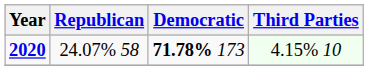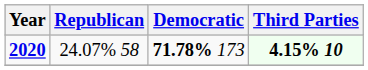(306, 50) normal -> (306, 50) bold
